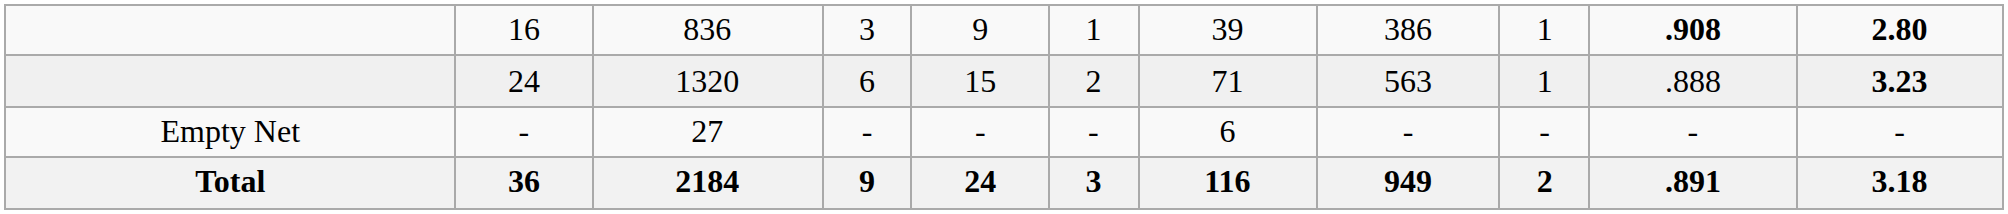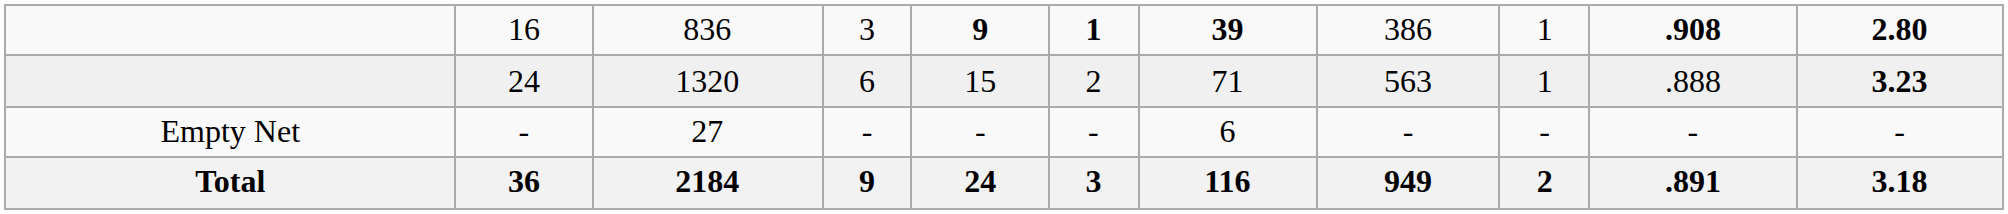(980, 29) normal -> (980, 29) bold
(1093, 29) normal -> (1093, 29) bold
(1227, 29) normal -> (1227, 29) bold
